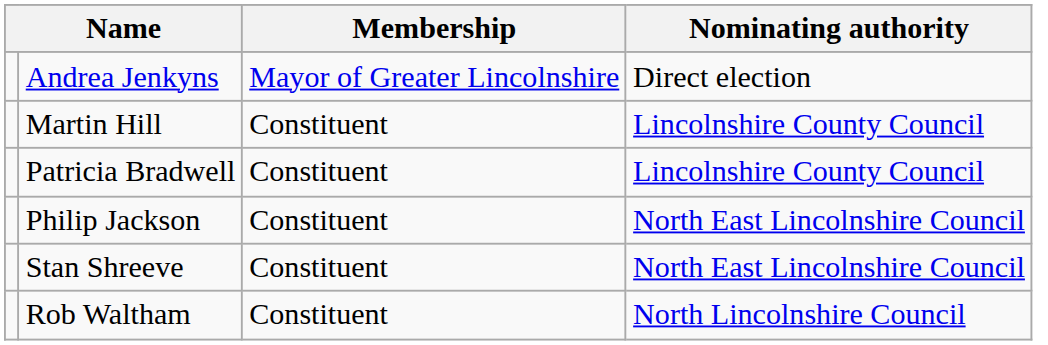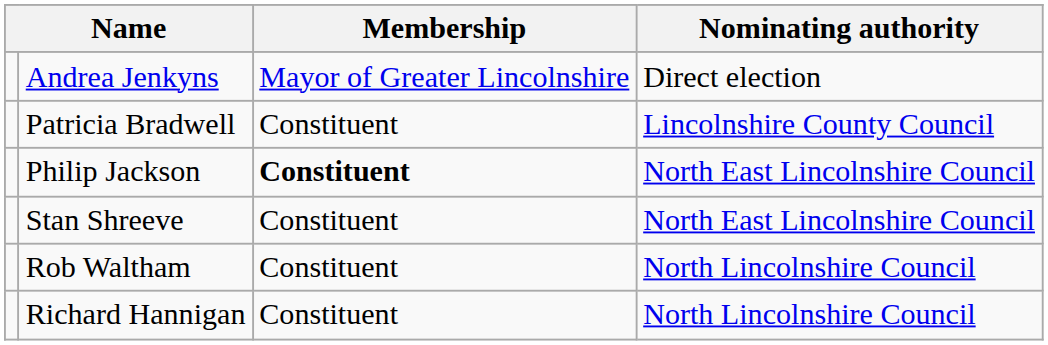- row: (94, 123)
(319, 219) normal -> (335, 171) bold
+ row: (136, 314)
